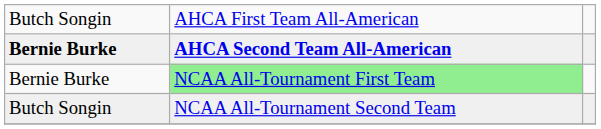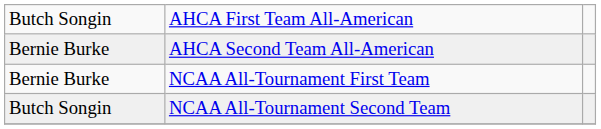(63, 49) bold -> (59, 49) normal
(313, 49) bold -> (301, 49) normal
(305, 78) lightgreen background -> (299, 78) no background
